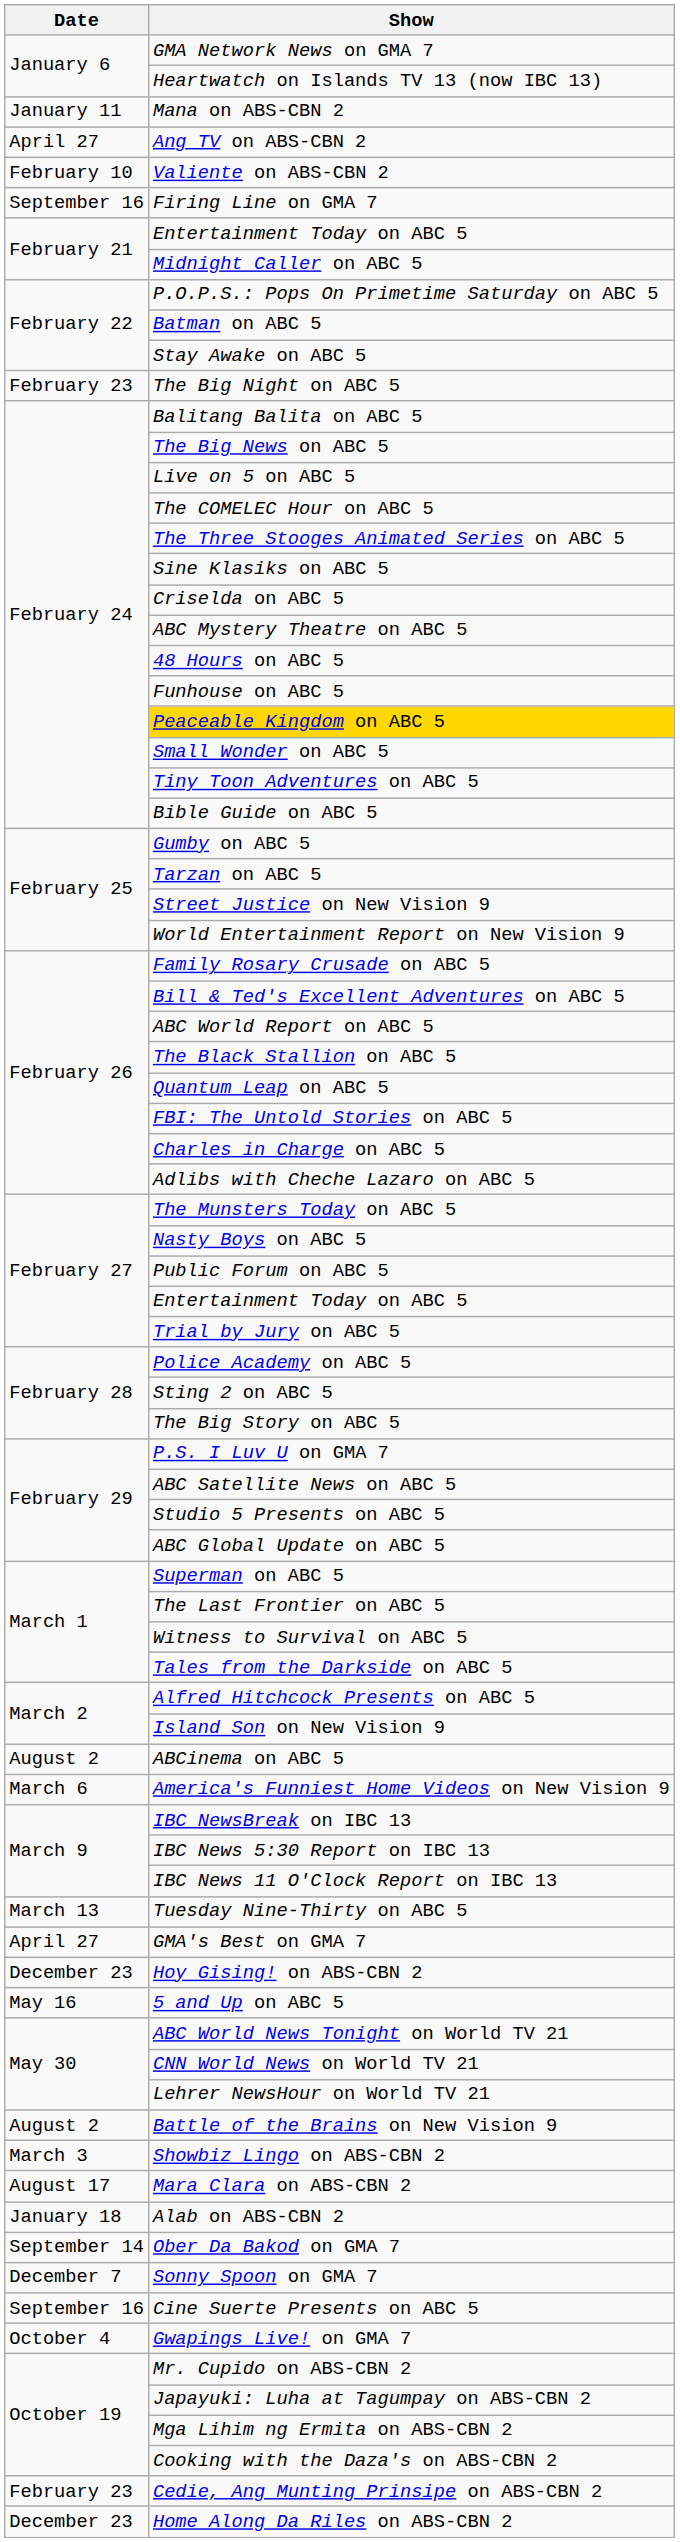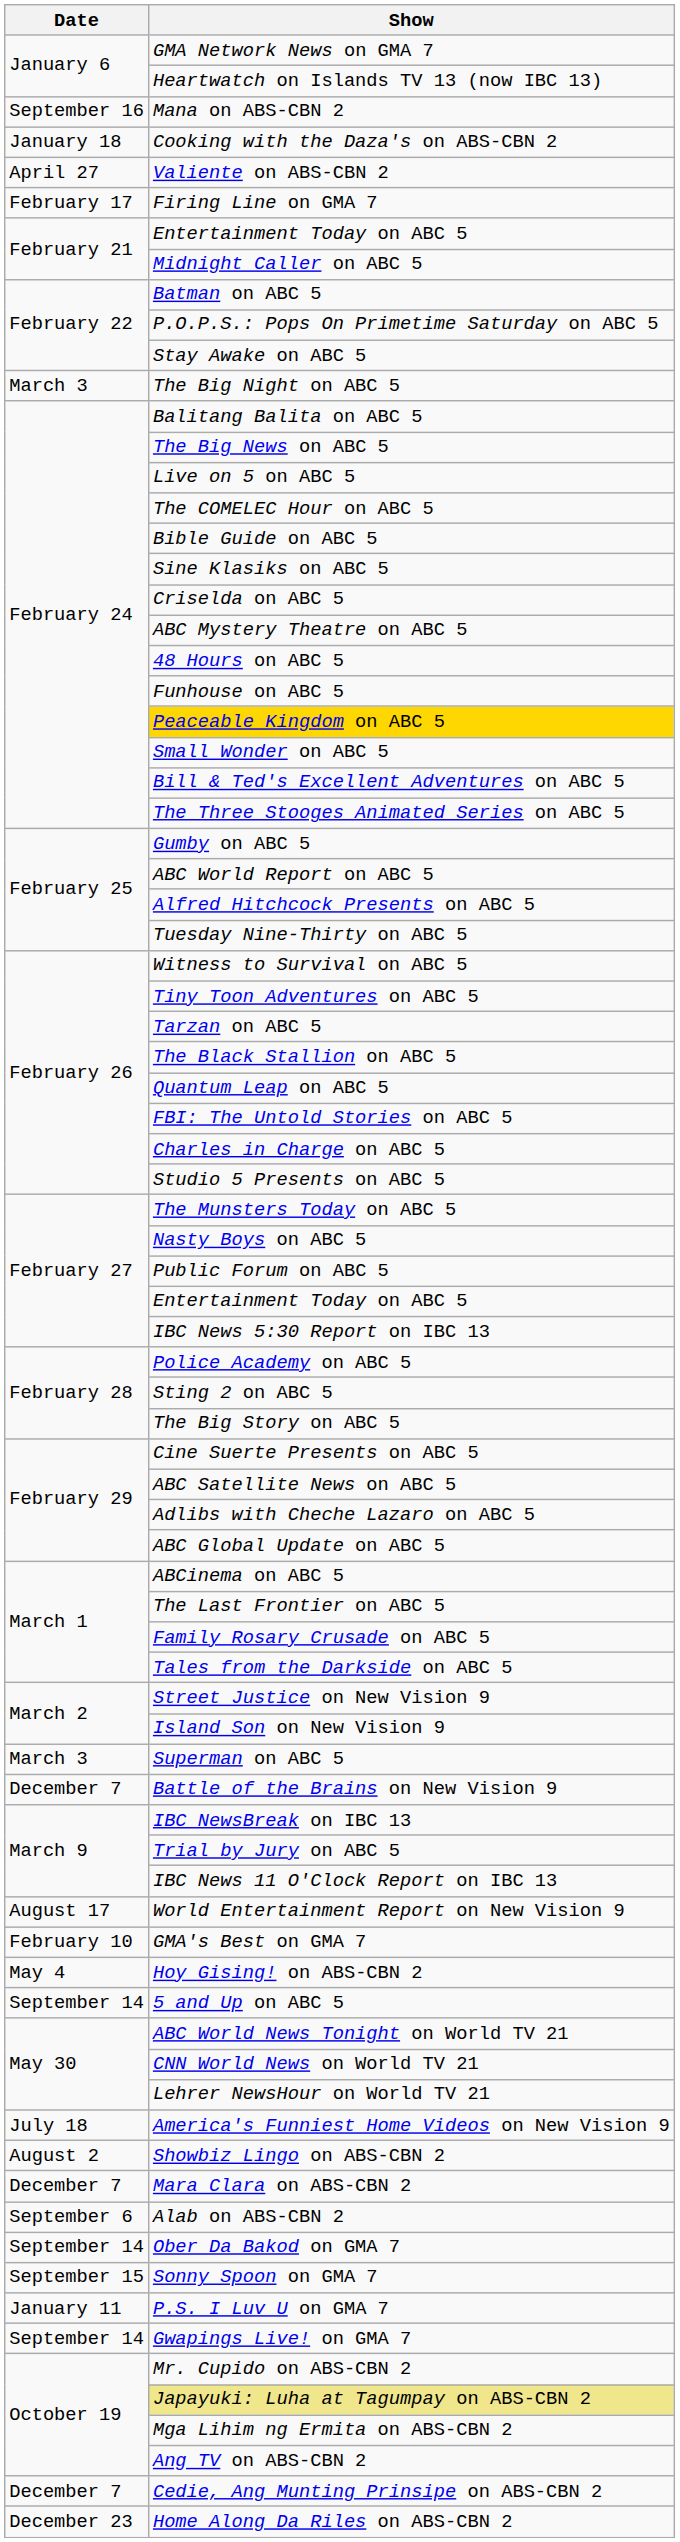(65, 112) January 11 -> (77, 112) September 16
(54, 142) April 27 -> (65, 142) January 18
(260, 142) Ang TV on ABS-CBN 2 -> (355, 142) Cooking with the Daza's on ABS-CBN 2
(71, 173) February 10 -> (54, 173) April 27
(77, 203) September 16 -> (71, 203) February 17
(406, 295) P.O.P.S.: Pops On Primetime Saturday on ABC 5 -> (237, 295) Batman on ABC 5
(237, 325) Batman on ABC 5 -> (406, 325) P.O.P.S.: Pops On Primetime Saturday on ABC 5
(71, 386) February 23 -> (48, 386) March 3
(389, 539) The Three Stooges Animated Series on ABC 5 -> (265, 539) Bible Guide on ABC 5
(316, 783) Tiny Toon Adventures on ABC 5 -> (389, 783) Bill & Ted's Excellent Adventures on ABC 5
(265, 813) Bible Guide on ABC 5 -> (389, 813) The Three Stooges Animated Series on ABC 5
(237, 874) Tarzan on ABC 5 -> (293, 874) ABC World Report on ABC 5
(321, 905) Street Justice on New Vision 9 -> (344, 905) Alfred Hitchcock Presents on ABC 5
(389, 935) World Entertainment Report on New Vision 9 -> (310, 935) Tuesday Nine-Thirty on ABC 5
(321, 966) Family Rosary Crusade on ABC 5 -> (310, 966) Witness to Survival on ABC 5
(389, 996) Bill & Ted's Excellent Adventures on ABC 5 -> (316, 996) Tiny Toon Adventures on ABC 5
(293, 1027) ABC World Report on ABC 5 -> (237, 1027) Tarzan on ABC 5
(344, 1179) Adlibs with Cheche Lazaro on ABC 5 -> (299, 1179) Studio 5 Presents on ABC 5
(276, 1332) Trial by Jury on ABC 5 -> (321, 1332) IBC News 5:30 Report on IBC 13
(271, 1454) P.S. I Luv U on GMA 7 -> (316, 1454) Cine Suerte Presents on ABC 5
(299, 1515) Studio 5 Presents on ABC 5 -> (344, 1515) Adlibs with Cheche Lazaro on ABC 5
(248, 1576) Superman on ABC 5 -> (248, 1576) ABCinema on ABC 5
(310, 1637) Witness to Survival on ABC 5 -> (321, 1637) Family Rosary Crusade on ABC 5
(344, 1698) Alfred Hitchcock Presents on ABC 5 -> (321, 1698) Street Justice on New Vision 9
(54, 1759) August 2 -> (48, 1759) March 3
(248, 1759) ABCinema on ABC 5 -> (248, 1759) Superman on ABC 5
(48, 1790) March 6 -> (65, 1790) December 7
(411, 1790) America's Funniest Home Videos on New Vision 9 -> (355, 1790) Battle of the Brains on New Vision 9
(321, 1851) IBC News 5:30 Report on IBC 13 -> (276, 1851) Trial by Jury on ABC 5
(54, 1912) March 13 -> (60, 1912) August 17
(310, 1912) Tuesday Nine-Thirty on ABC 5 -> (389, 1912) World Entertainment Report on New Vision 9
(54, 1942) April 27 -> (71, 1942) February 10
(71, 1973) December 23 -> (37, 1973) May 4
(43, 2003) May 16 -> (77, 2003) September 14
(54, 2125) August 2 -> (48, 2125) July 18
(355, 2125) Battle of the Brains on New Vision 9 -> (411, 2125) America's Funniest Home Videos on New Vision 9
(48, 2156) March 3 -> (54, 2156) August 2
(60, 2186) August 17 -> (65, 2186) December 7
(65, 2217) January 18 -> (71, 2217) September 6
(65, 2278) December 7 -> (77, 2278) September 15
(77, 2308) September 16 -> (65, 2308) January 11
(316, 2308) Cine Suerte Presents on ABC 5 -> (271, 2308) P.S. I Luv U on GMA 7
(60, 2339) October 4 -> (77, 2339) September 14
(372, 2400) no background -> (372, 2400) khaki background
(355, 2461) Cooking with the Daza's on ABS-CBN 2 -> (260, 2461) Ang TV on ABS-CBN 2
(71, 2491) February 23 -> (65, 2491) December 7
